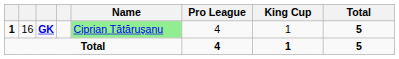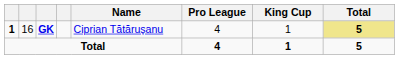(118, 29) lightgreen background -> (118, 29) no background
(359, 29) no background -> (359, 29) khaki background
